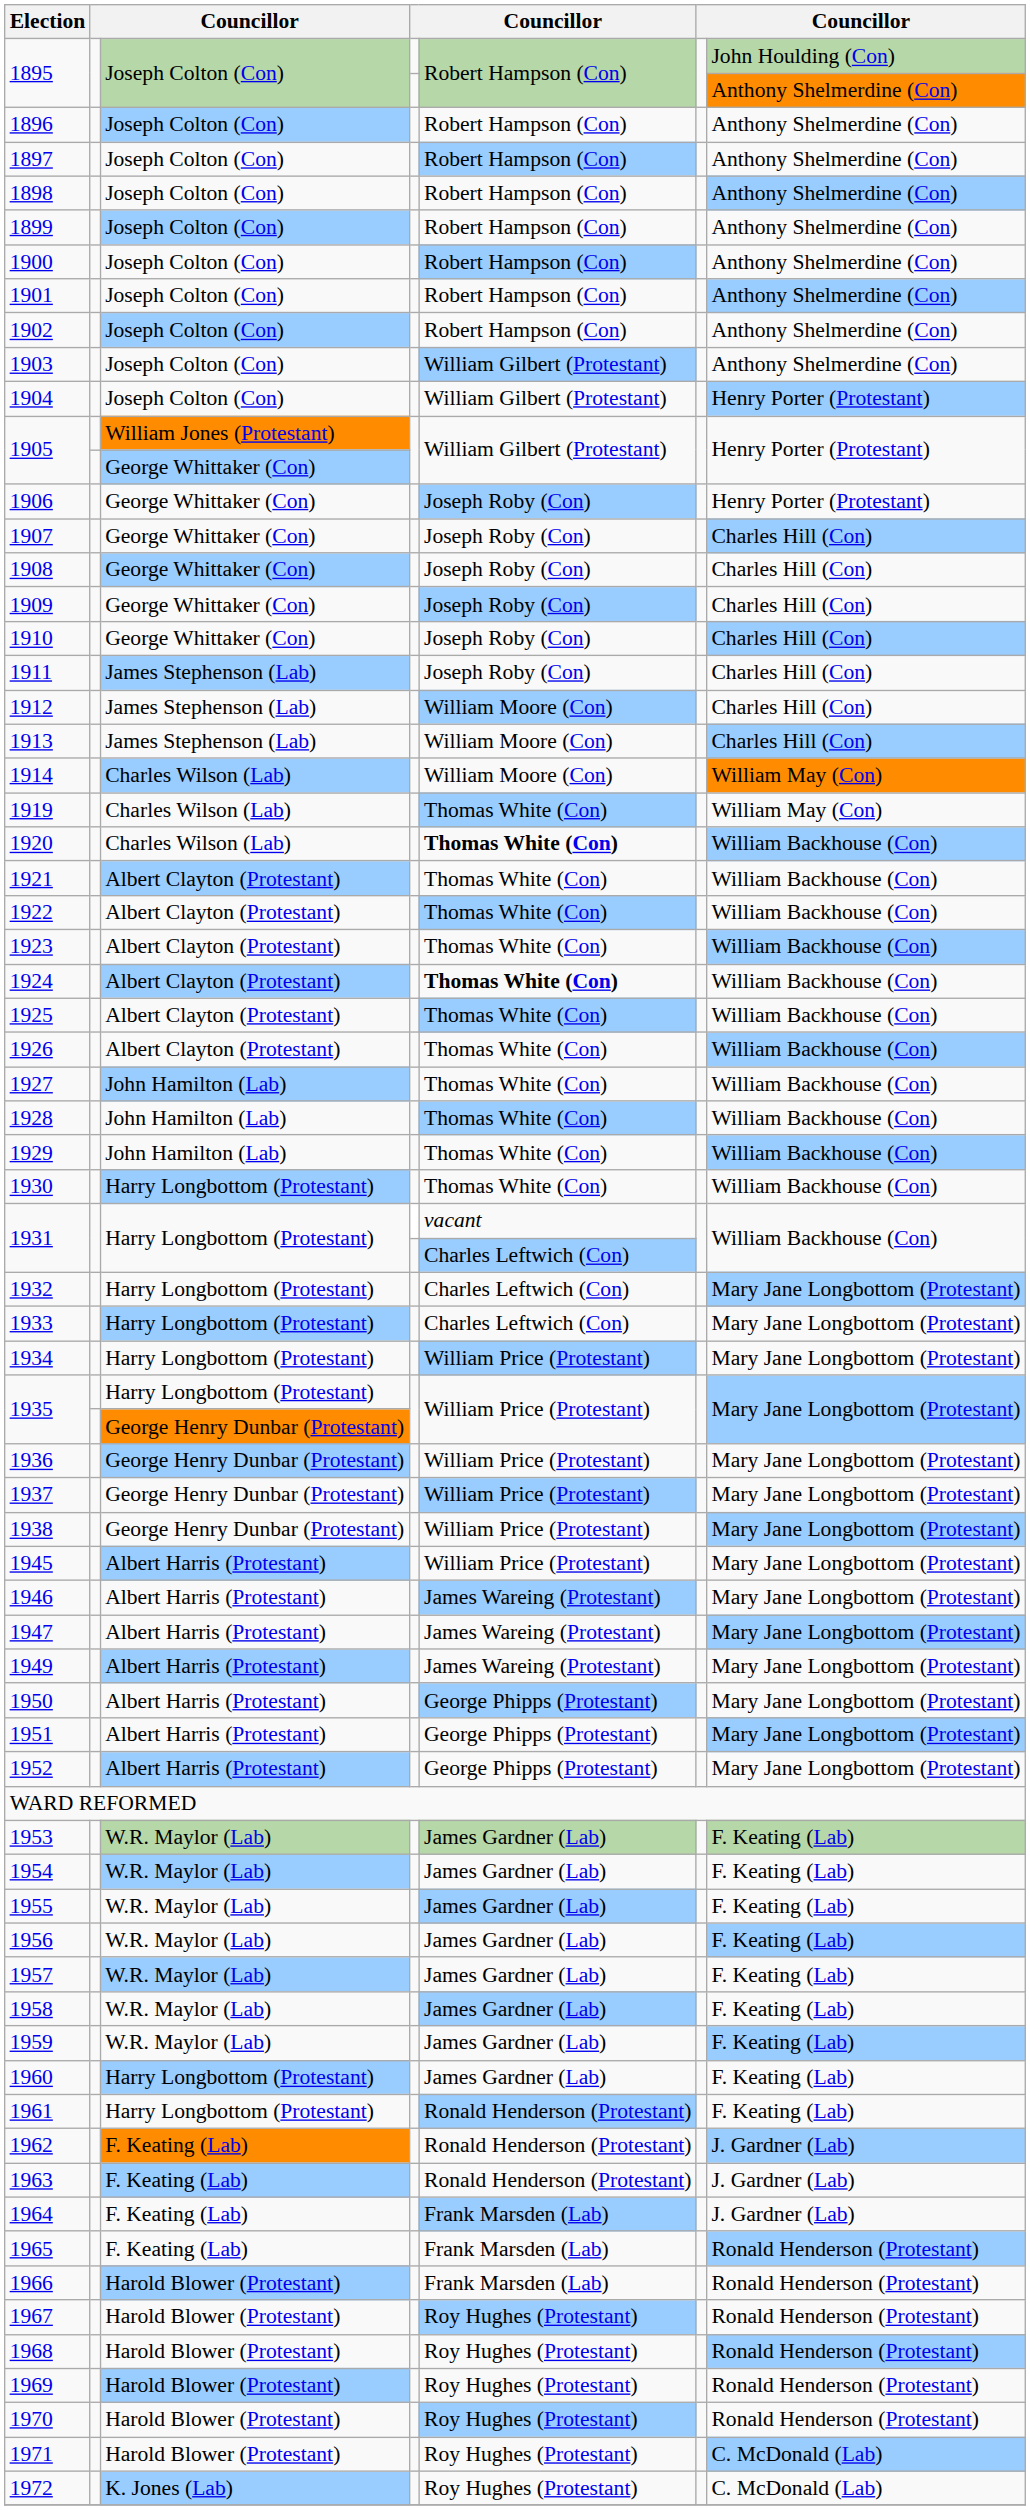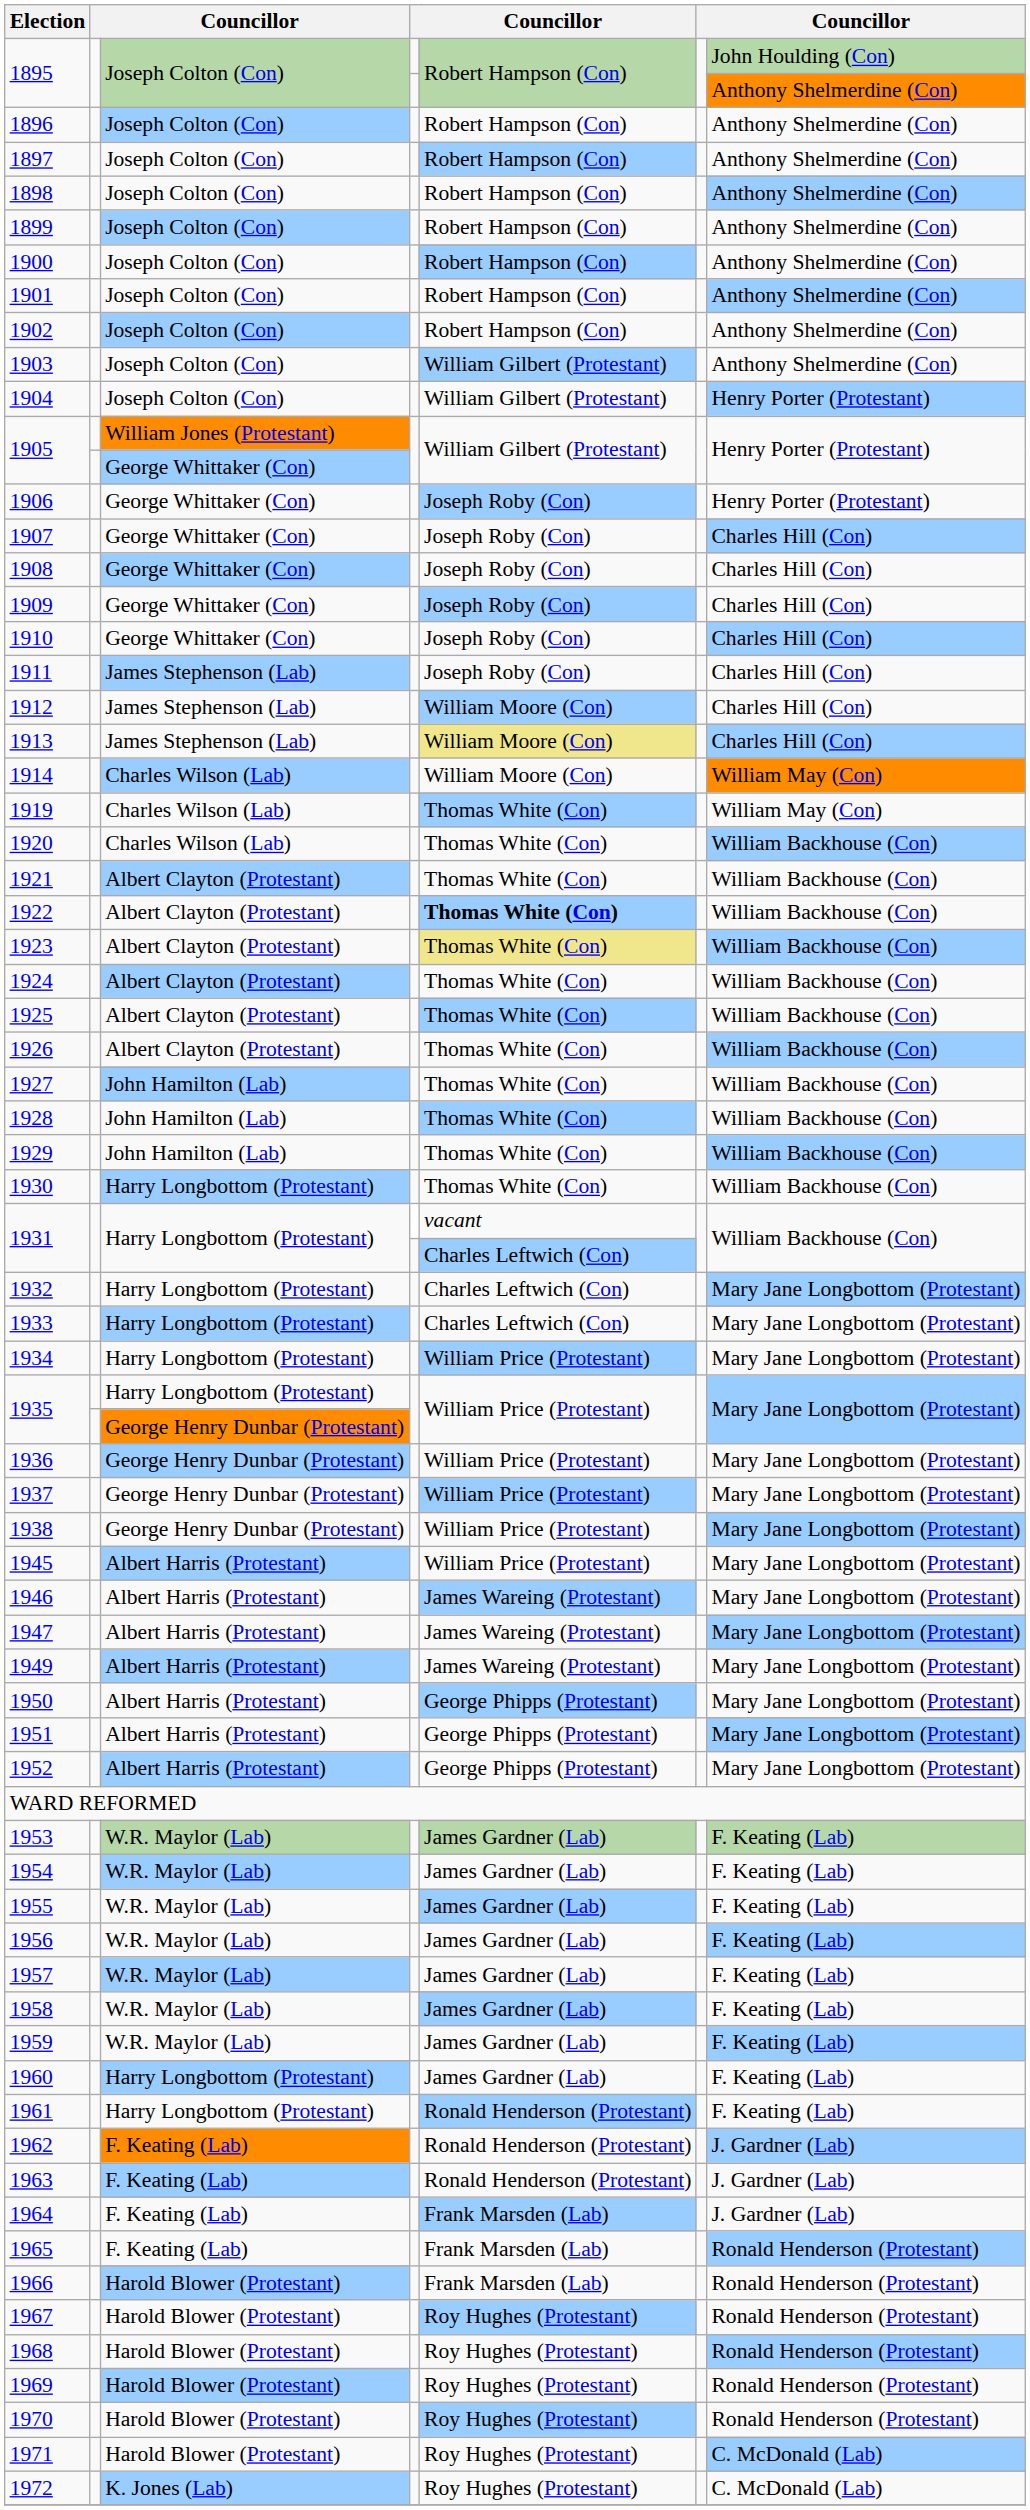(518, 741) no background -> (518, 741) khaki background
(521, 843) bold -> (516, 843) normal
(516, 912) normal -> (521, 912) bold
(516, 946) no background -> (516, 946) khaki background
(521, 980) bold -> (516, 980) normal
